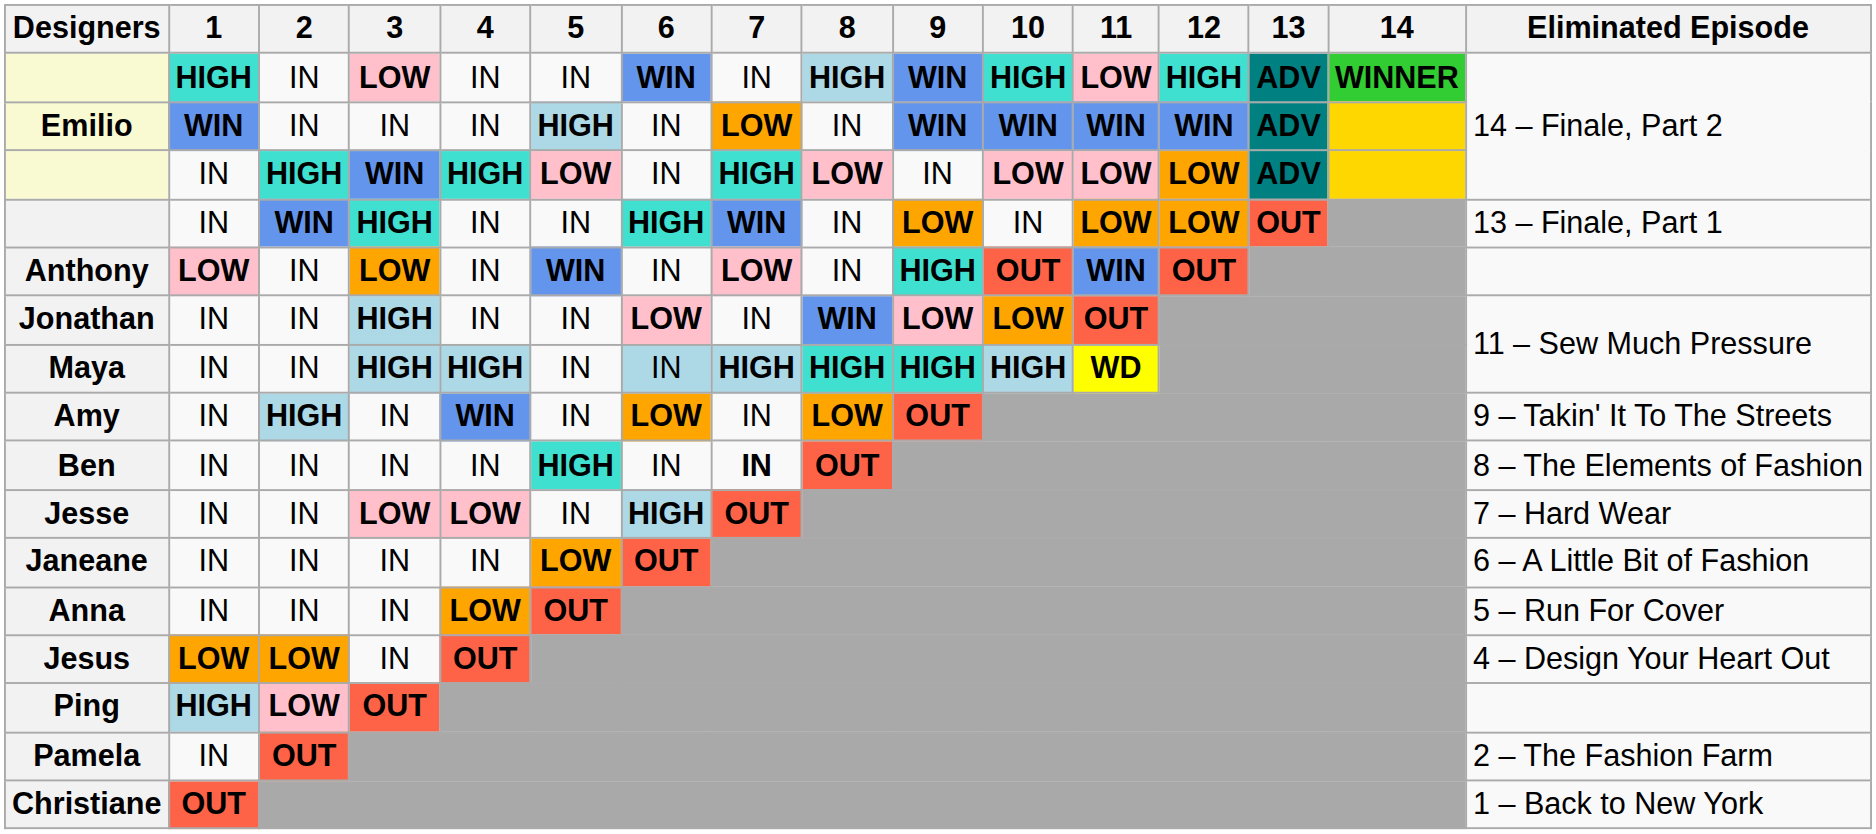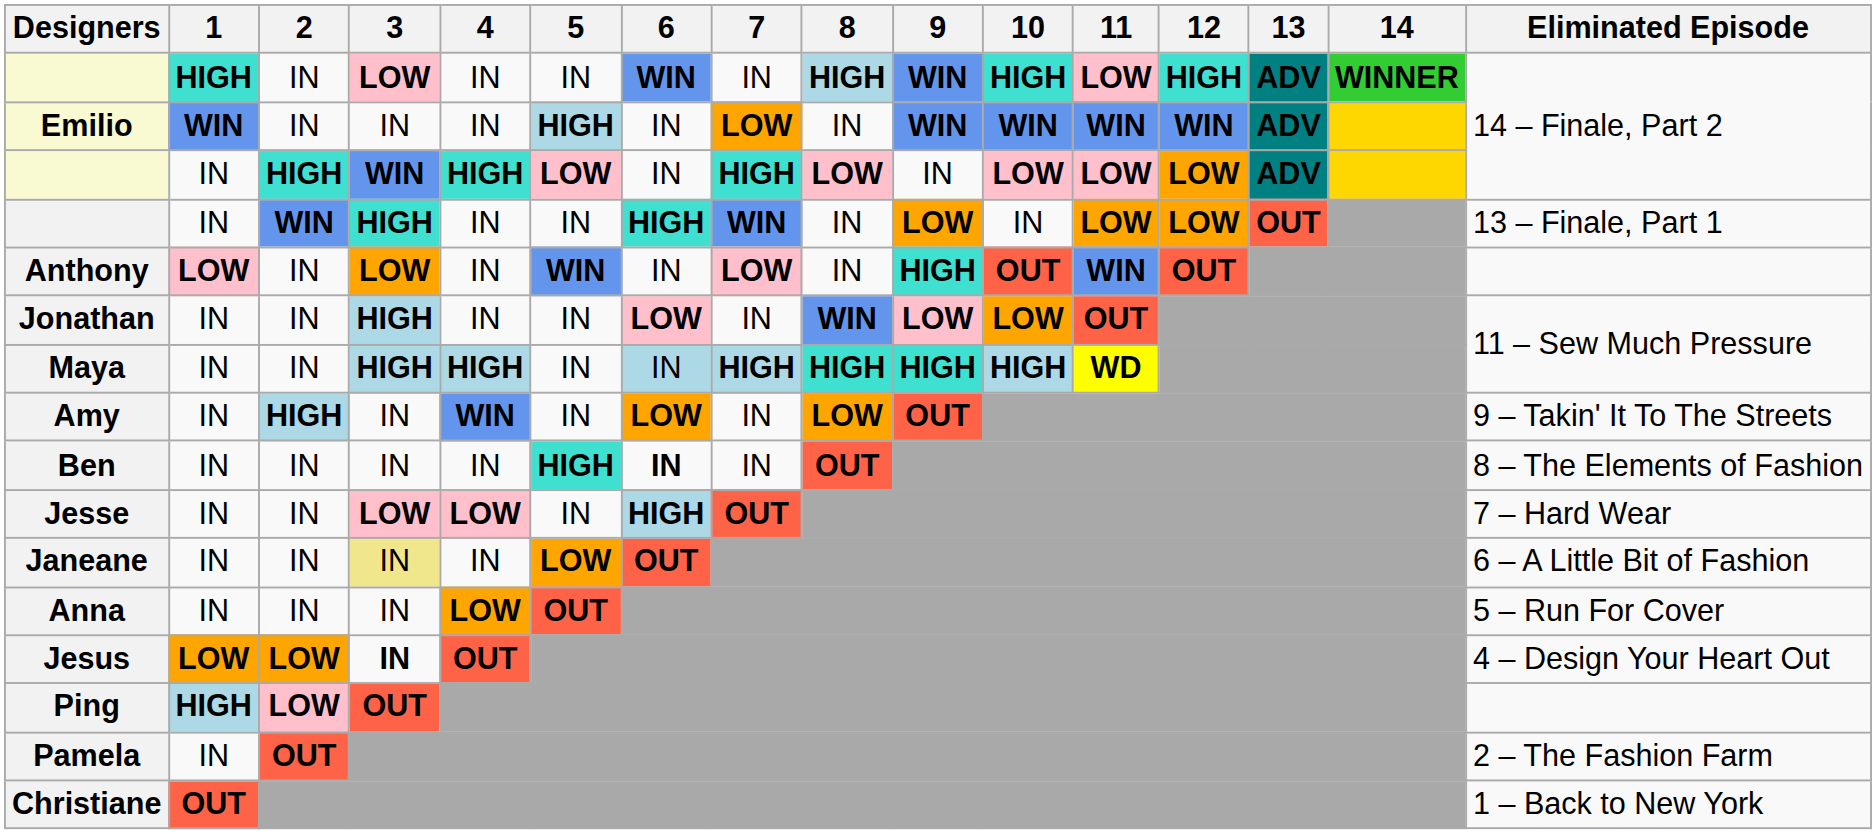(666, 464) normal -> (666, 464) bold
(757, 464) bold -> (757, 464) normal
(395, 561) no background -> (395, 561) khaki background
(395, 658) normal -> (395, 658) bold
